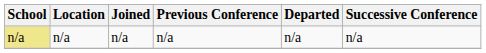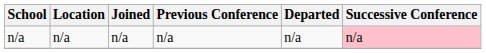(16, 37) khaki background -> (16, 37) no background
(354, 37) no background -> (354, 37) pink background
